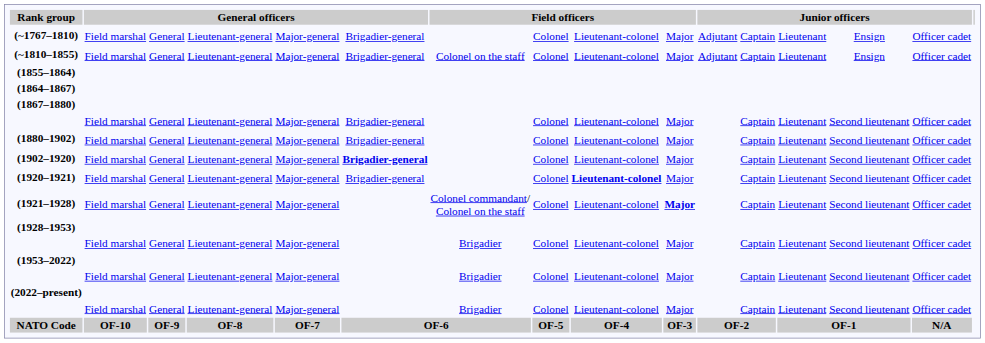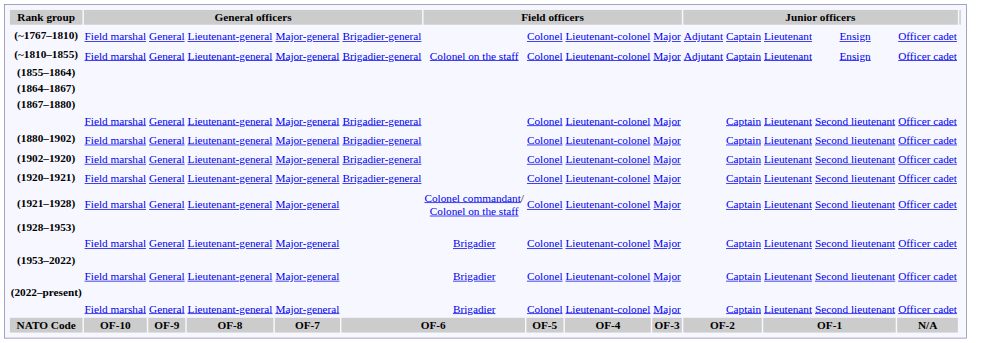(385, 159) bold -> (382, 159) normal
(617, 178) bold -> (608, 178) normal
(680, 204) bold -> (667, 204) normal
